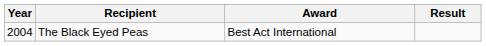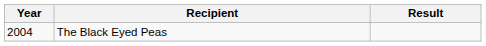- column: (320, 13)
